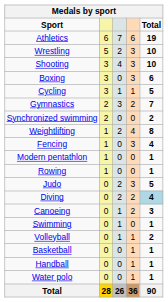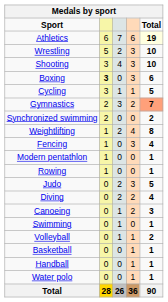(151, 38) no background -> (151, 38) lightyellow background
(106, 78) normal -> (106, 78) bold
(151, 104) no background -> (151, 104) lightsalmon background
(151, 197) lightblue background -> (151, 197) no background
